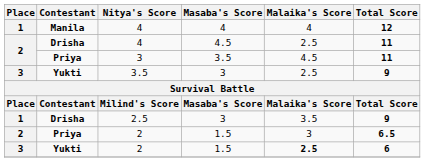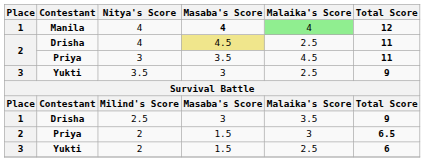(223, 27) normal -> (223, 27) bold
(309, 27) no background -> (309, 27) lightgreen background
(223, 42) no background -> (223, 42) khaki background
(309, 149) bold -> (309, 149) normal
